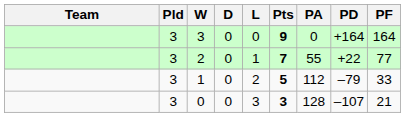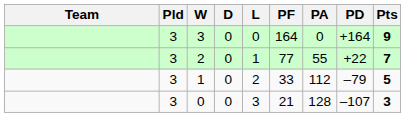columns swapped: (384, 15) <-> (283, 15)
